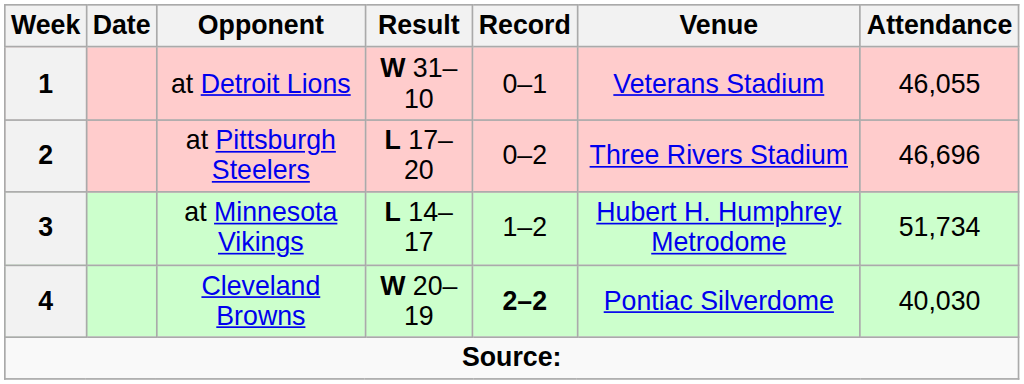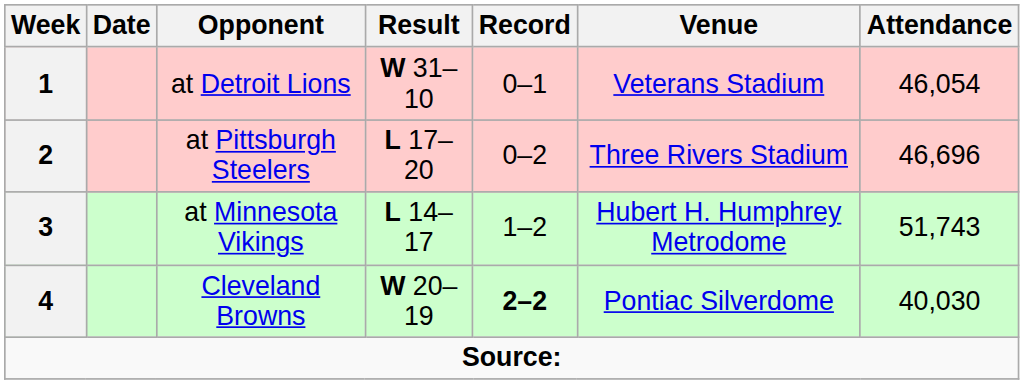(940, 83) 46,055 -> (940, 83) 46,054
(940, 227) 51,734 -> (940, 227) 51,743
